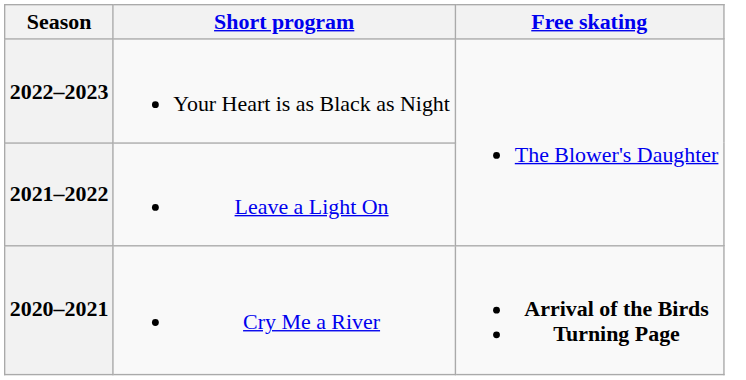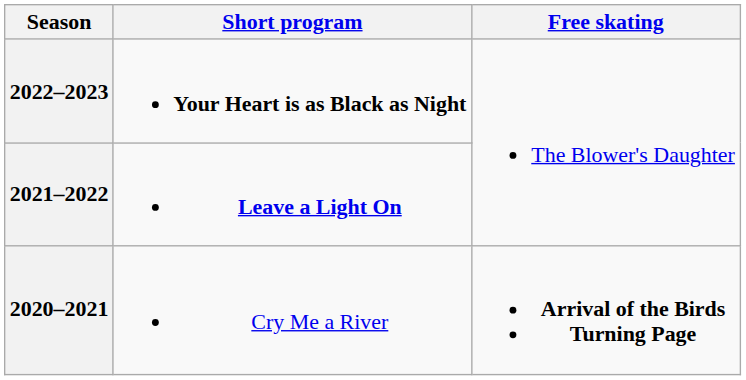(284, 103) normal -> (292, 103) bold
(284, 207) normal -> (292, 207) bold
